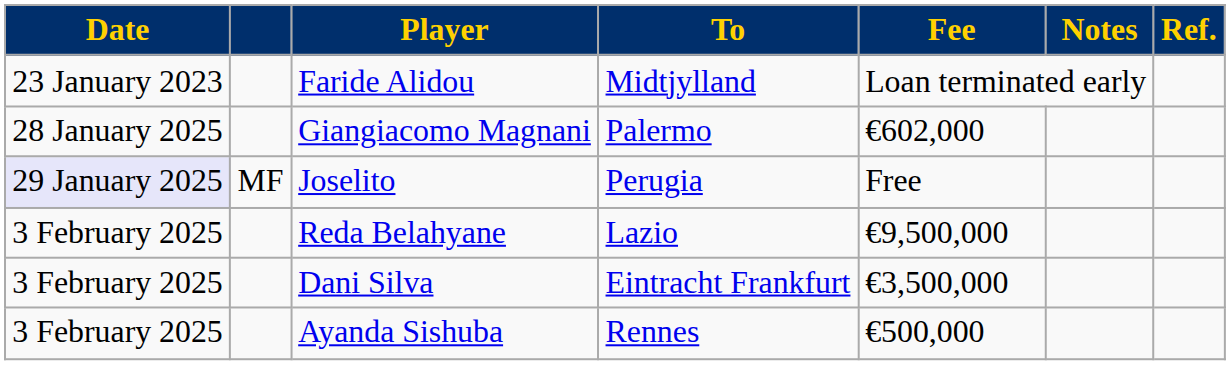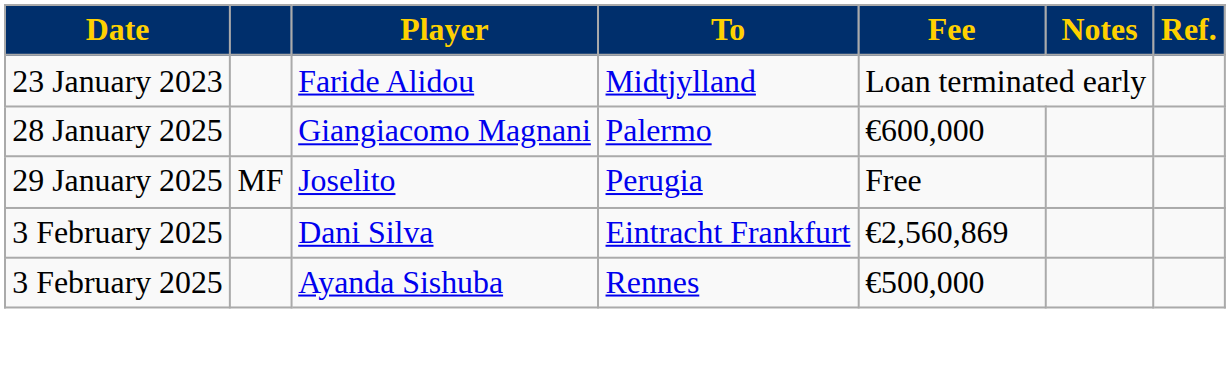(925, 130) €602,000 -> (925, 130) €600,000
(118, 181) lavender background -> (118, 181) no background
- row: (402, 231)
(937, 282) €3,500,000 -> (937, 231) €2,560,869
